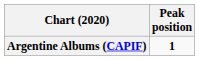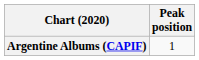(172, 45) bold -> (172, 45) normal
